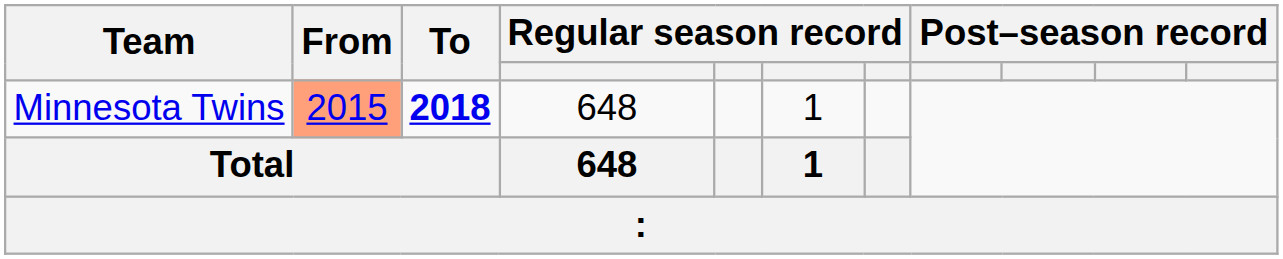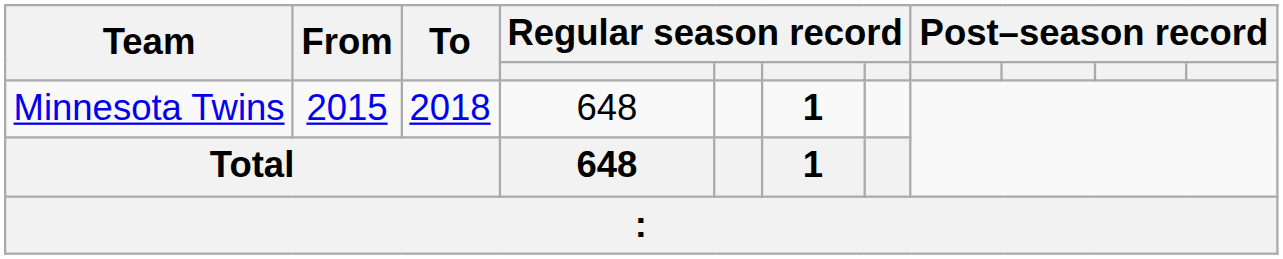(347, 108) lightsalmon background -> (347, 108) no background
(450, 108) bold -> (450, 108) normal
(813, 108) normal -> (813, 108) bold
